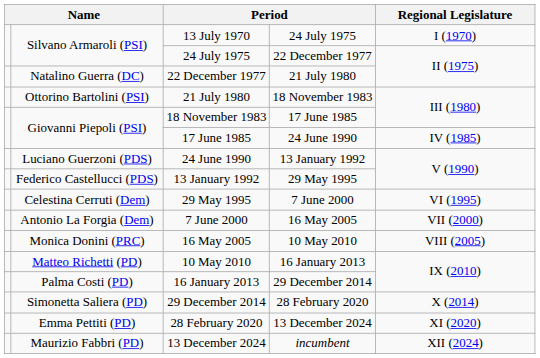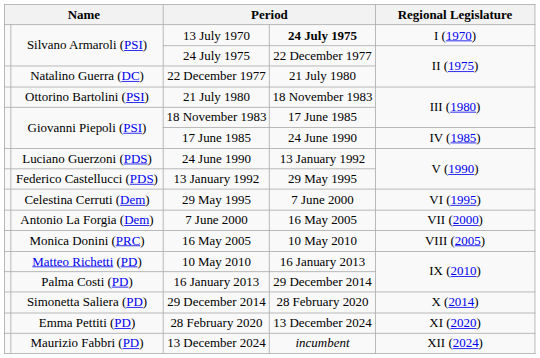(322, 35) normal -> (322, 35) bold
